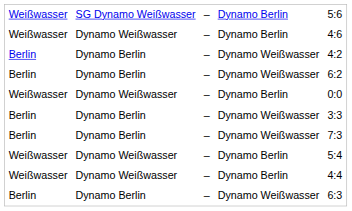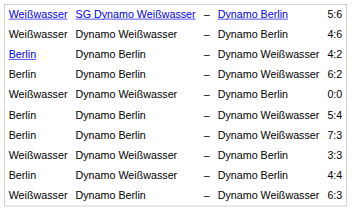(335, 115) 3:3 -> (335, 115) 5:4
(335, 155) 5:4 -> (335, 155) 3:3
(38, 175) Weißwasser -> (22, 175) Berlin
(22, 195) Berlin -> (38, 195) Weißwasser
